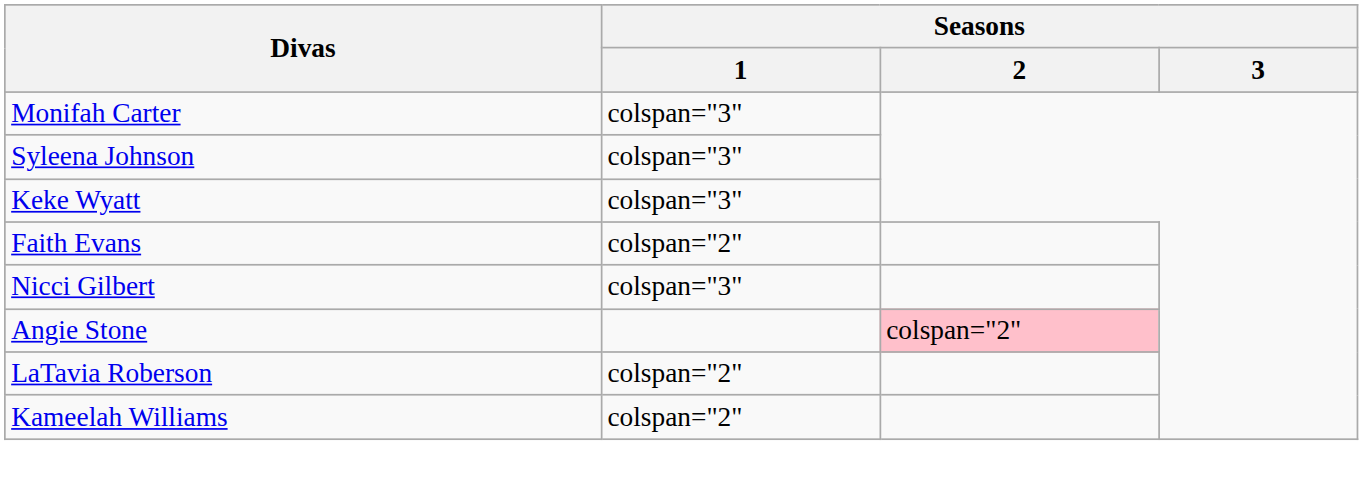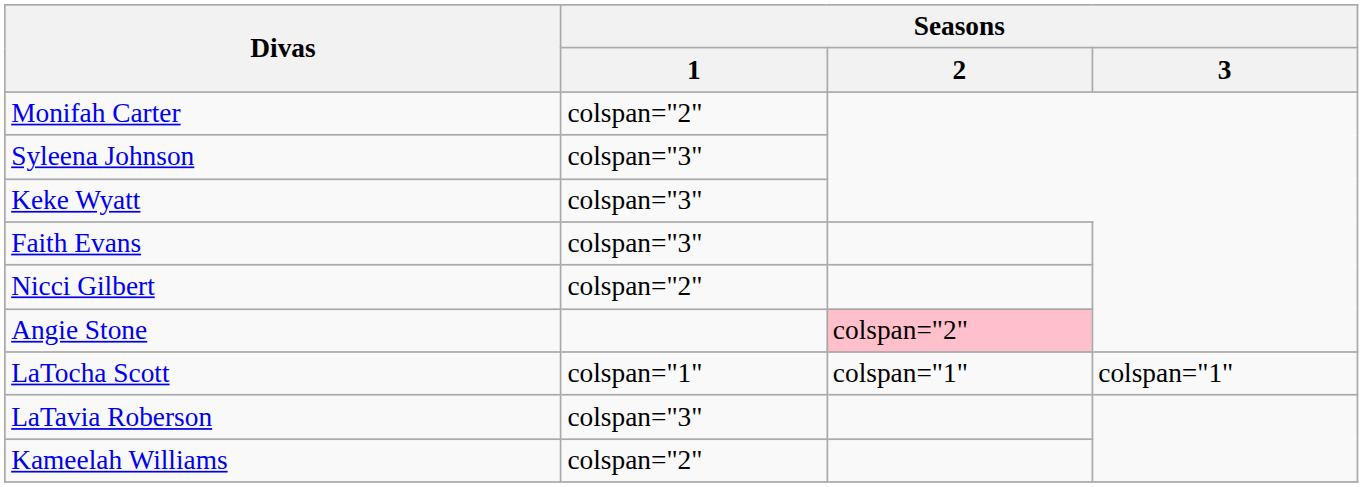(675, 112) colspan="3" -> (635, 112) colspan="2"
(675, 243) colspan="2" -> (635, 243) colspan="3"
(675, 286) colspan="3" -> (635, 286) colspan="2"
+ row: (90, 373)
(675, 373) colspan="2" -> (635, 416) colspan="3"
